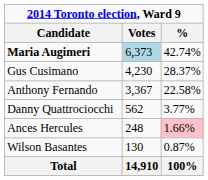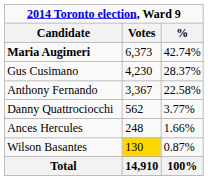(139, 52) lightblue background -> (139, 52) no background
(179, 128) pink background -> (179, 128) no background
(134, 147) no background -> (134, 147) gold background
